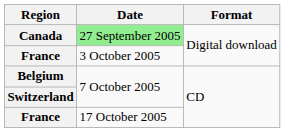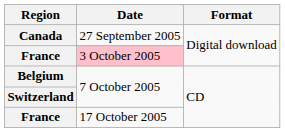(130, 35) lightgreen background -> (130, 35) no background
(120, 55) no background -> (120, 55) pink background
